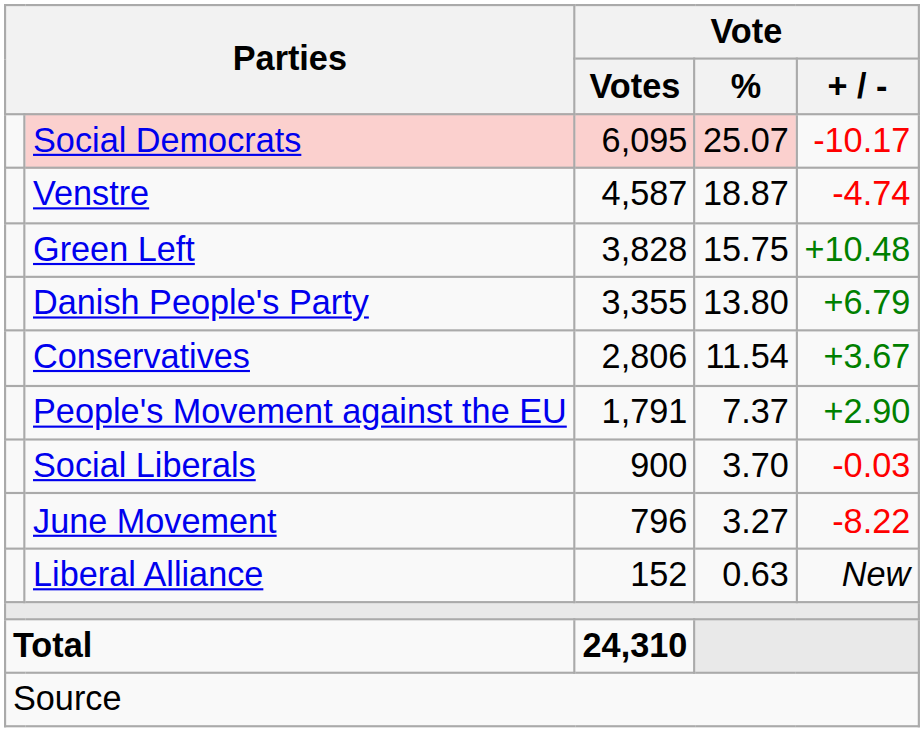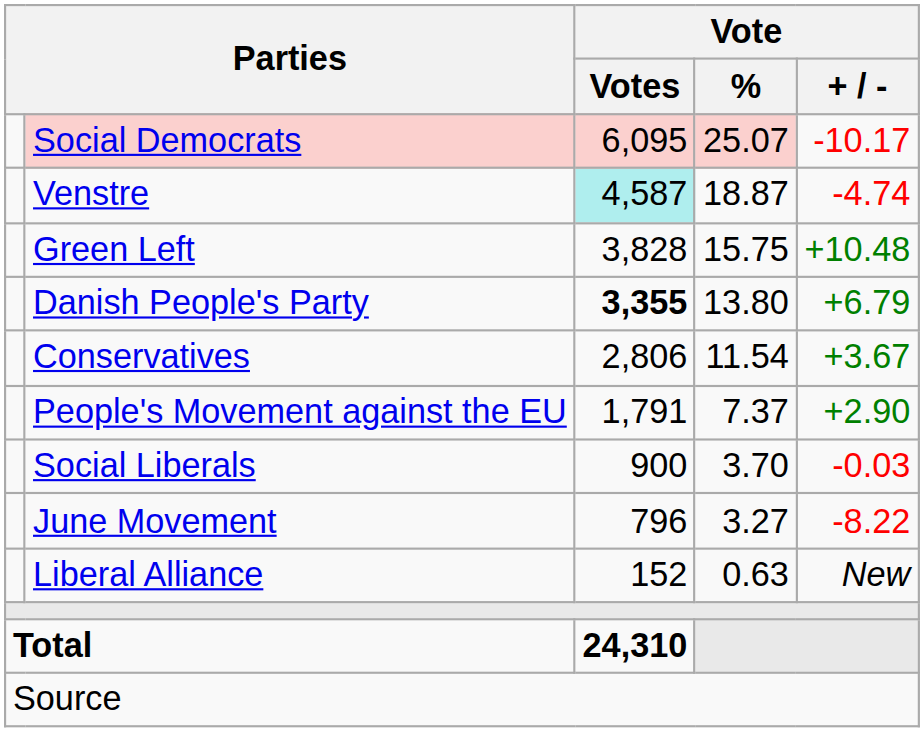(644, 194) no background -> (644, 194) paleturquoise background
(644, 303) normal -> (644, 303) bold
